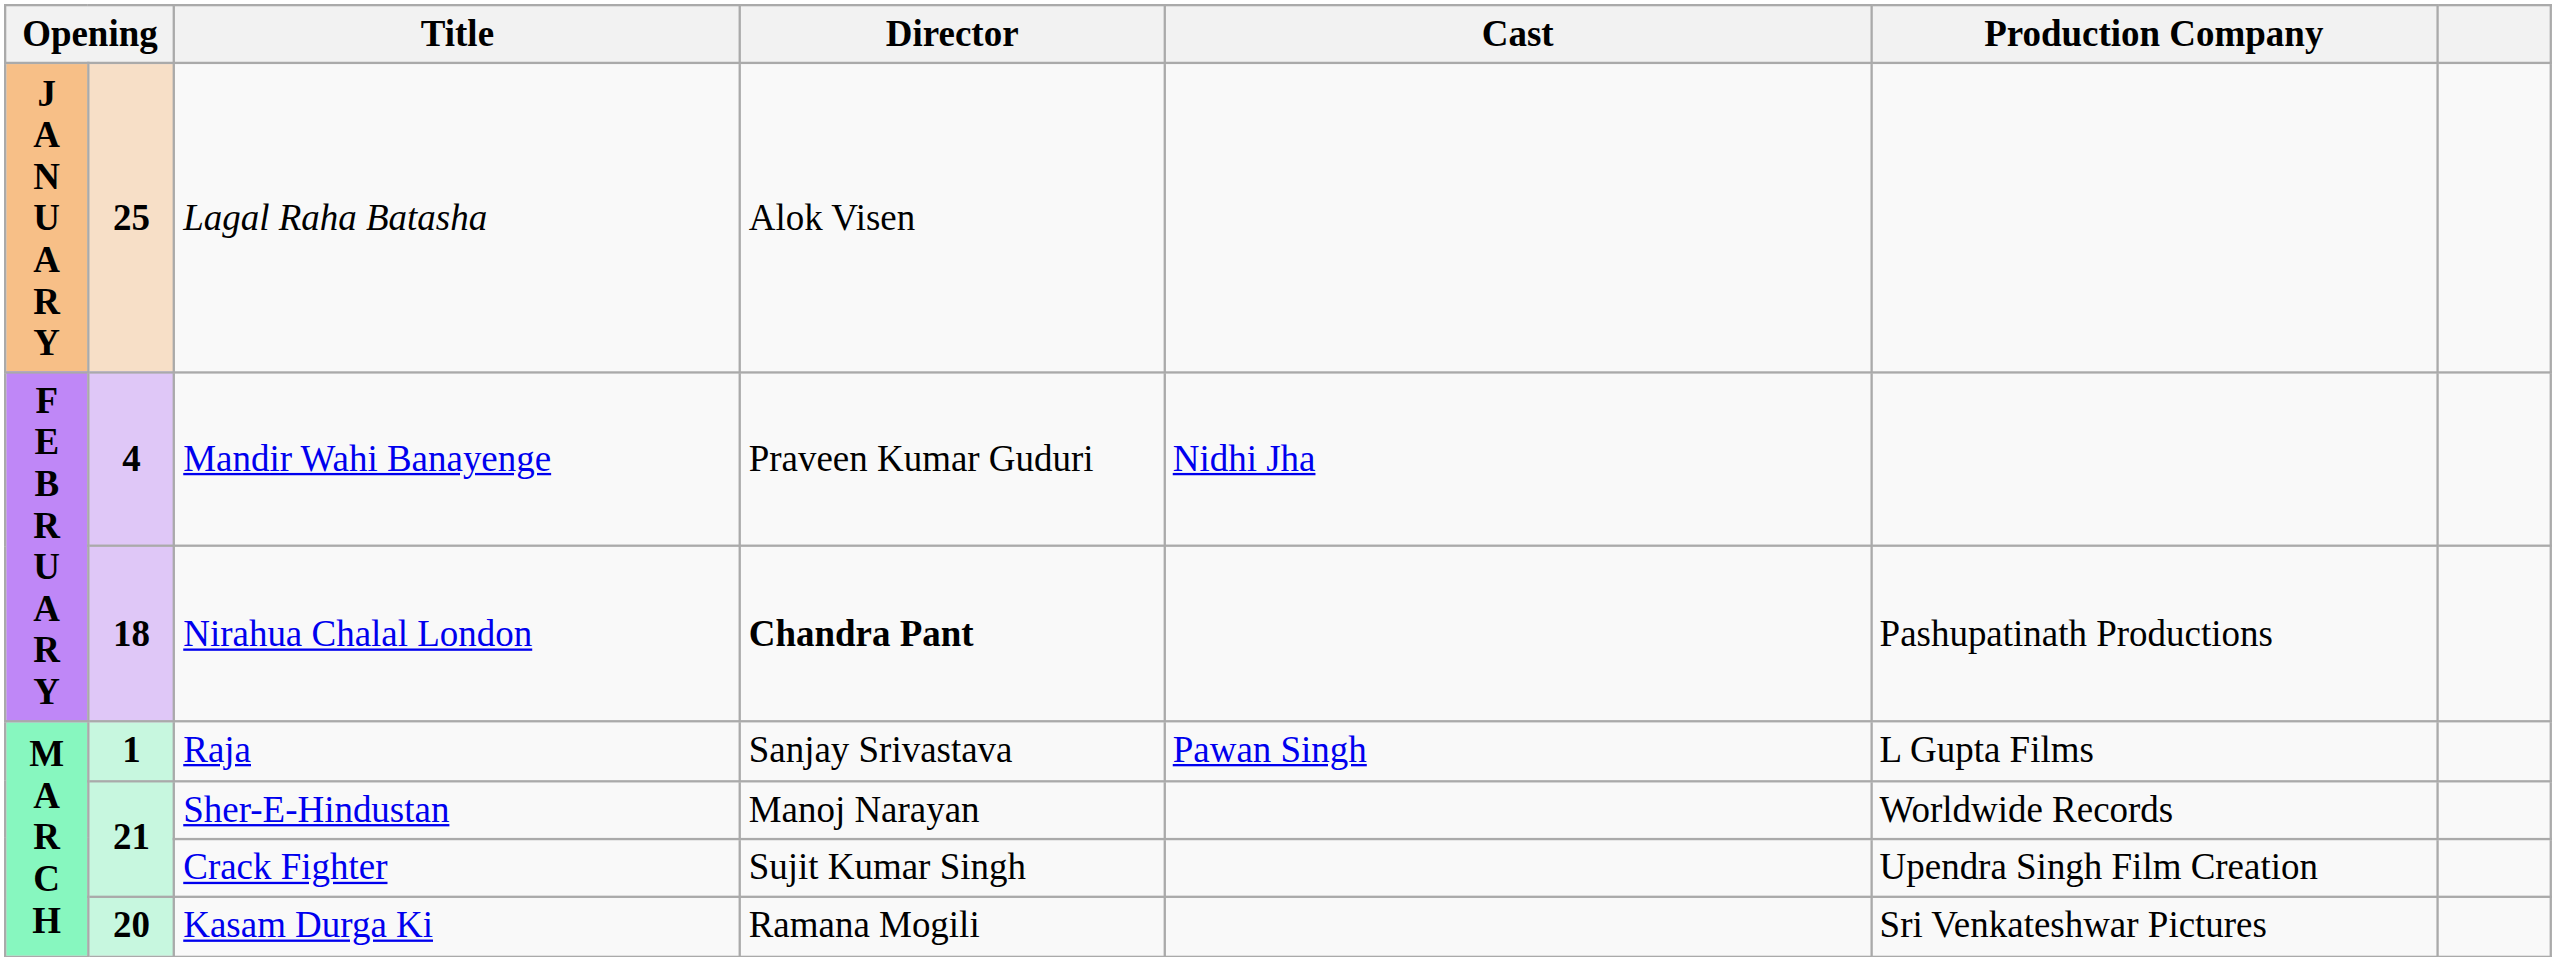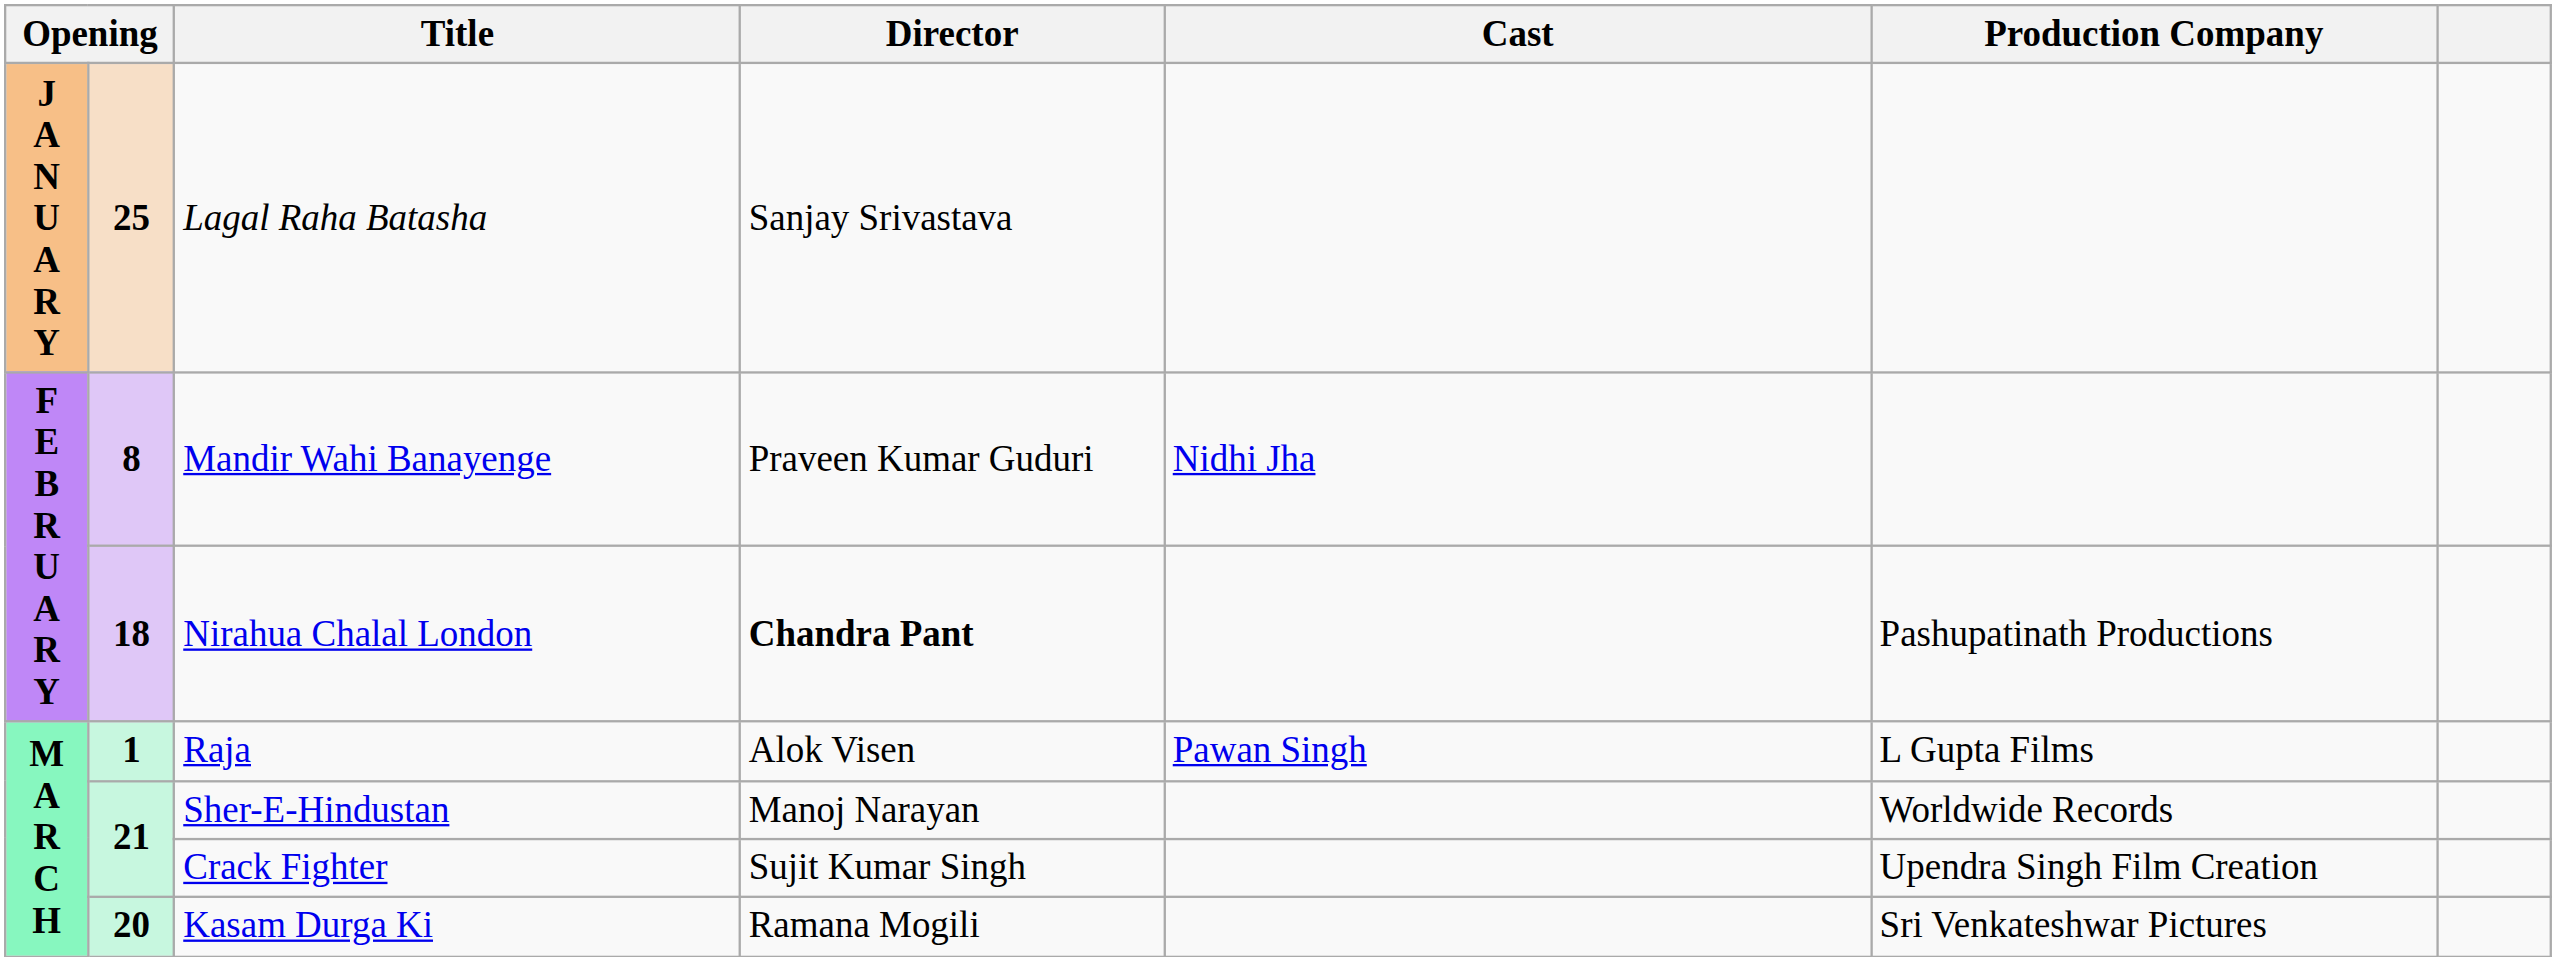(832, 217) Alok Visen -> (881, 217) Sanjay Srivastava
(131, 458) 4 -> (131, 458) 8
(881, 750) Sanjay Srivastava -> (832, 750) Alok Visen
